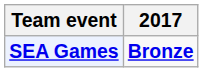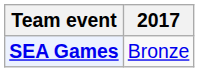(161, 51) bold -> (159, 51) normal
